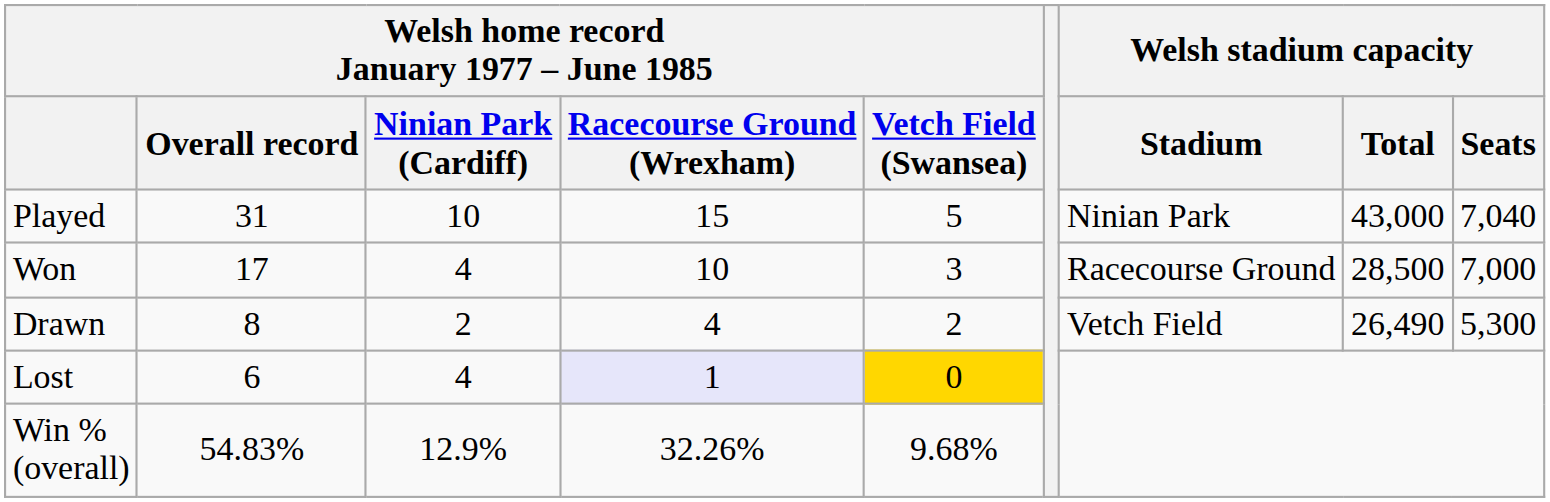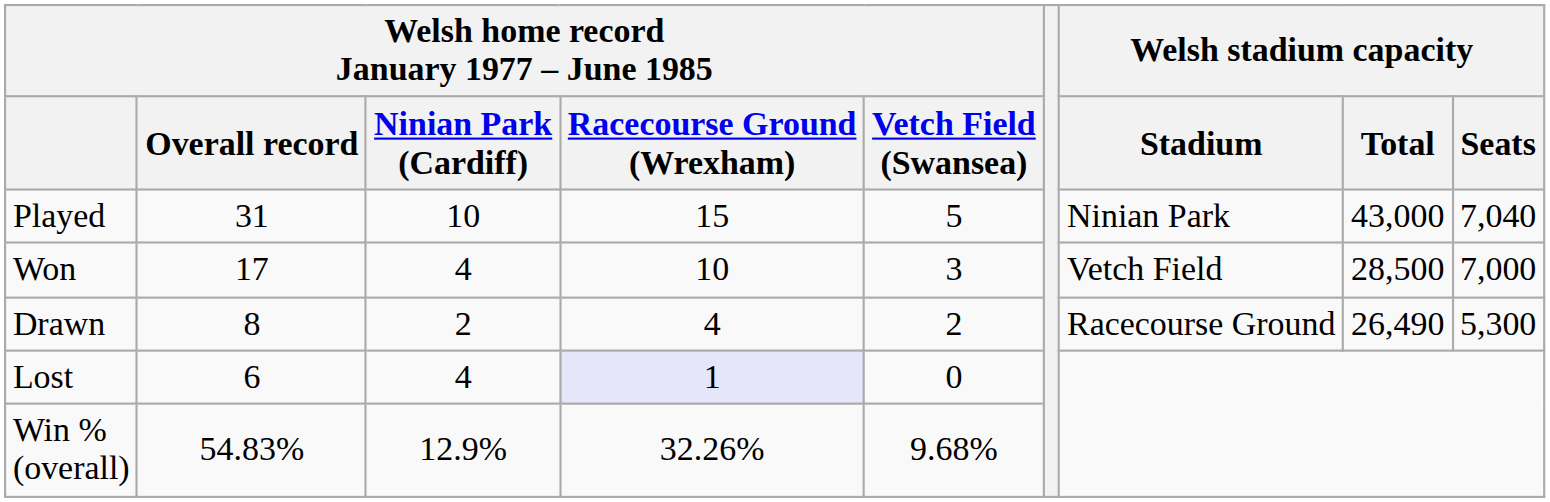(1201, 269) Racecourse Ground -> (1145, 269) Vetch Field
(1145, 322) Vetch Field -> (1201, 322) Racecourse Ground
(954, 376) gold background -> (954, 376) no background
